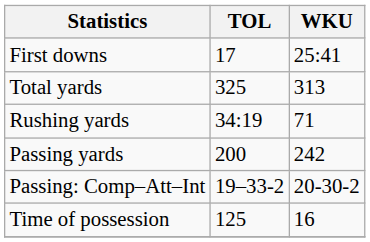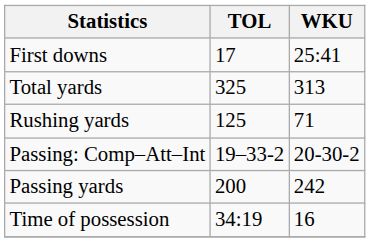(239, 120) 34:19 -> (231, 120) 125
rows swapped: (66, 153) <-> (107, 186)
(231, 219) 125 -> (239, 219) 34:19
